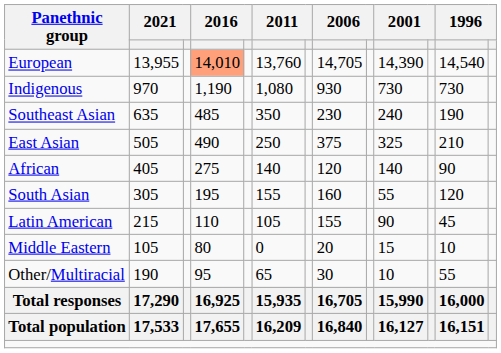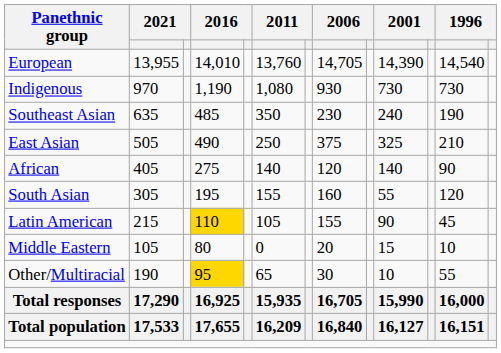(217, 62) lightsalmon background -> (217, 62) no background
(207, 221) no background -> (207, 221) gold background
(203, 273) no background -> (203, 273) gold background
